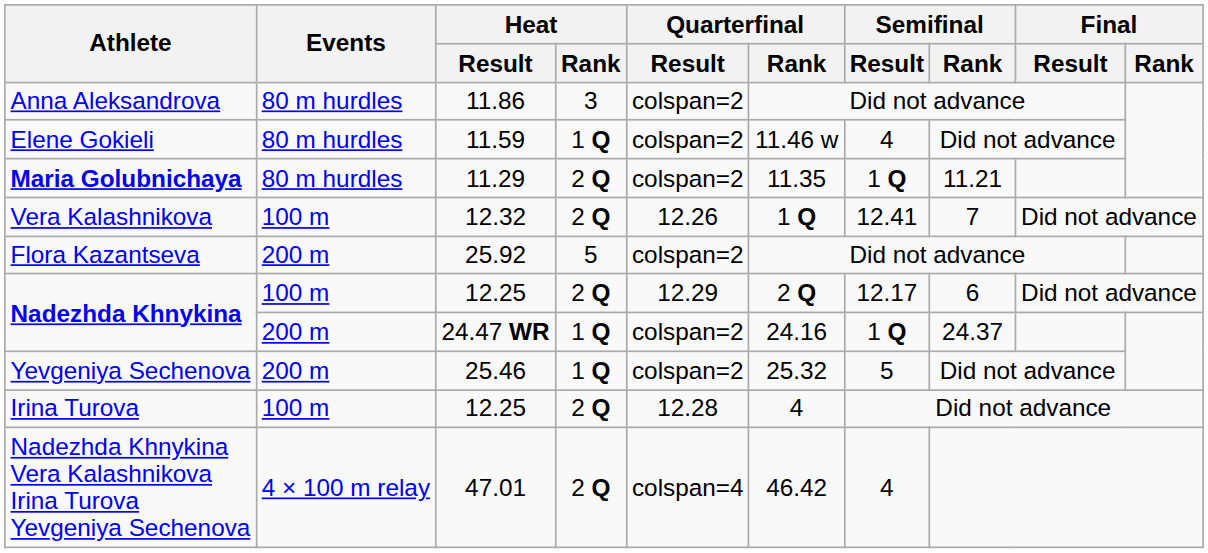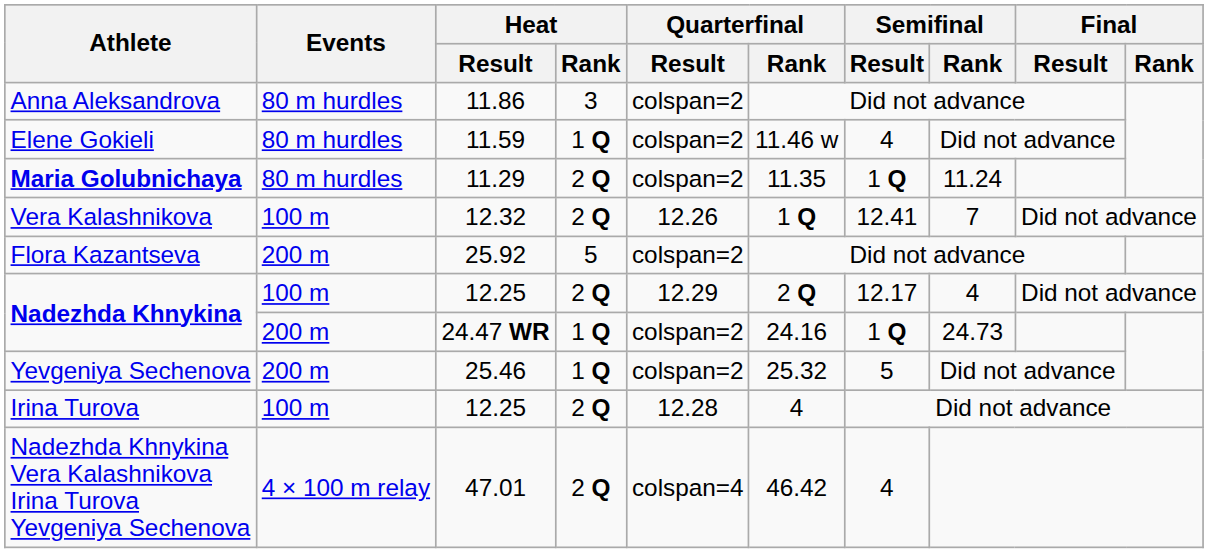(973, 178) 11.21 -> (973, 178) 11.24
(973, 294) 6 -> (973, 294) 4
(973, 332) 24.37 -> (973, 332) 24.73
